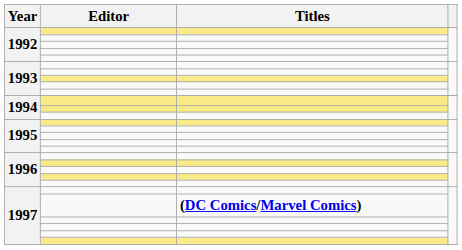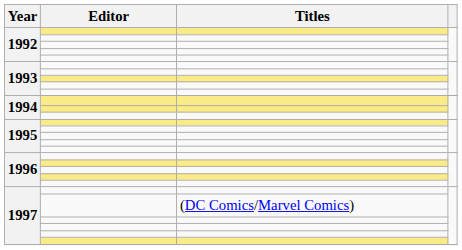(271, 205) bold -> (267, 205) normal
